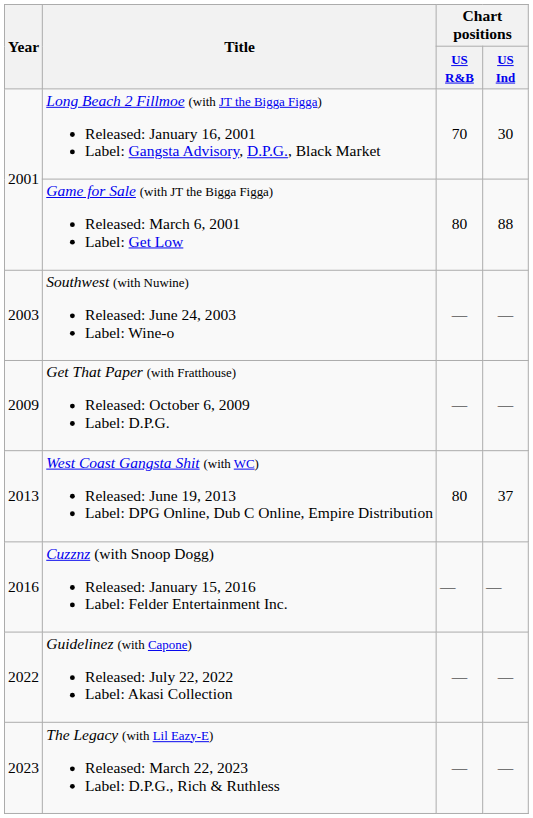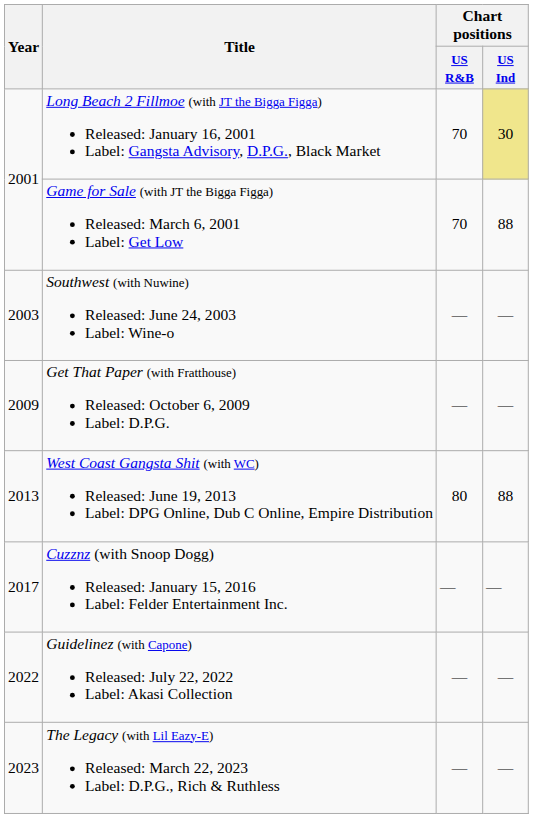(505, 133) no background -> (505, 133) khaki background
(459, 224) 80 -> (459, 224) 70
(505, 496) 37 -> (505, 496) 88
(24, 586) 2016 -> (24, 586) 2017
